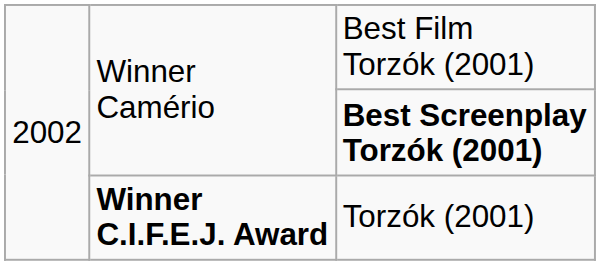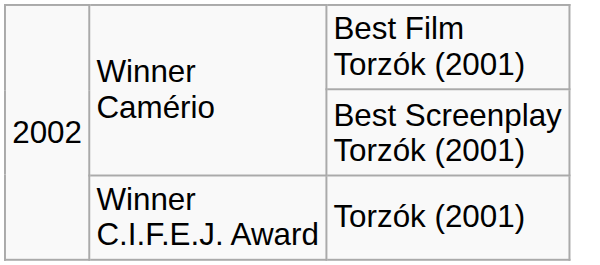(465, 132) bold -> (448, 132) normal
(212, 217) bold -> (208, 217) normal
